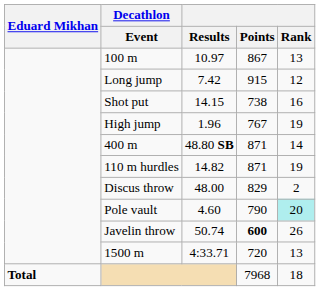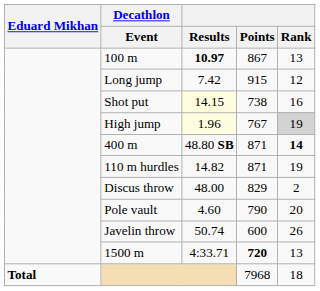(209, 58) normal -> (209, 58) bold
(209, 102) no background -> (209, 102) lightyellow background
(209, 123) no background -> (209, 123) lightyellow background
(296, 123) no background -> (296, 123) lightgrey background
(296, 145) normal -> (296, 145) bold
(296, 210) paleturquoise background -> (296, 210) no background
(257, 231) bold -> (257, 231) normal
(257, 253) normal -> (257, 253) bold
